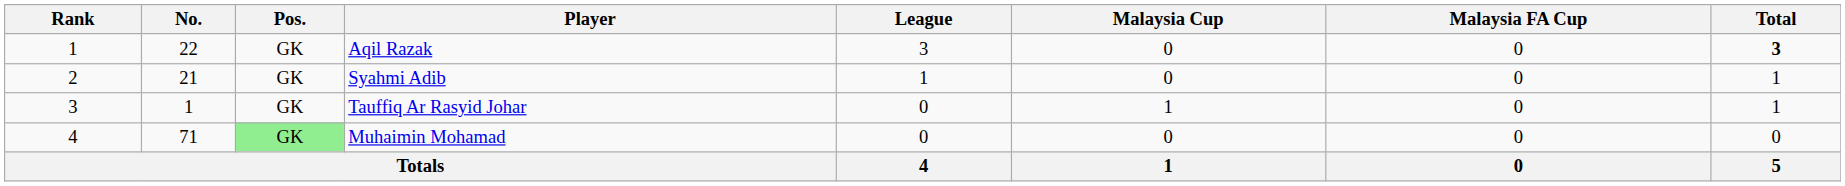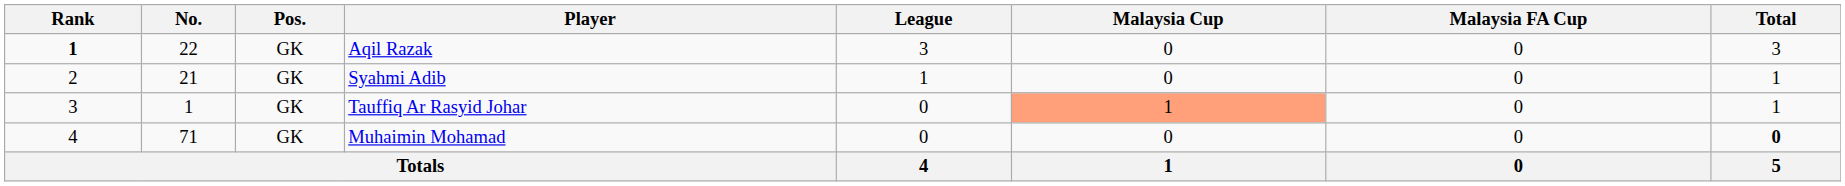(73, 48) normal -> (73, 48) bold
(1776, 48) bold -> (1776, 48) normal
(1168, 107) no background -> (1168, 107) lightsalmon background
(290, 136) lightgreen background -> (290, 136) no background
(1776, 136) normal -> (1776, 136) bold
